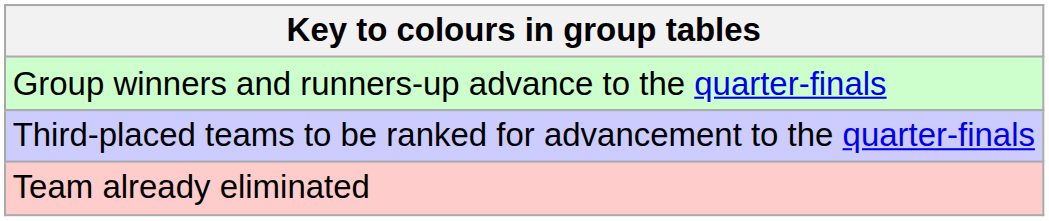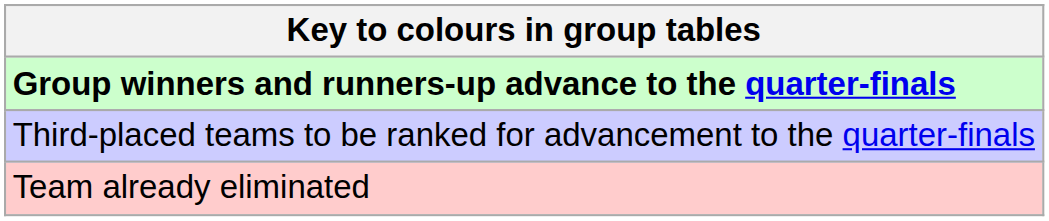(450, 82) normal -> (484, 82) bold
